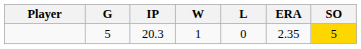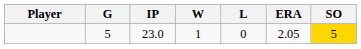(153, 33) 20.3 -> (153, 33) 23.0
(289, 33) 2.35 -> (289, 33) 2.05
